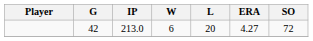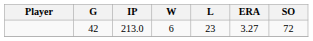(210, 28) 20 -> (210, 28) 23
(249, 28) 4.27 -> (249, 28) 3.27
